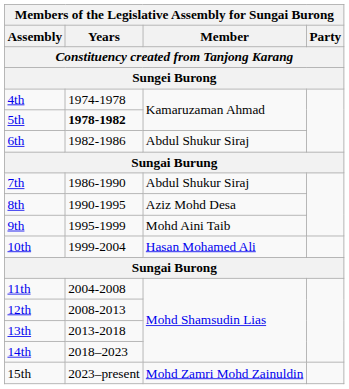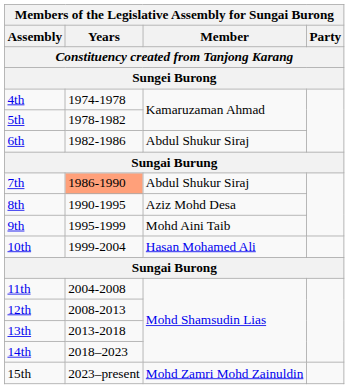(97, 120) bold -> (97, 120) normal
(97, 183) no background -> (97, 183) lightsalmon background
